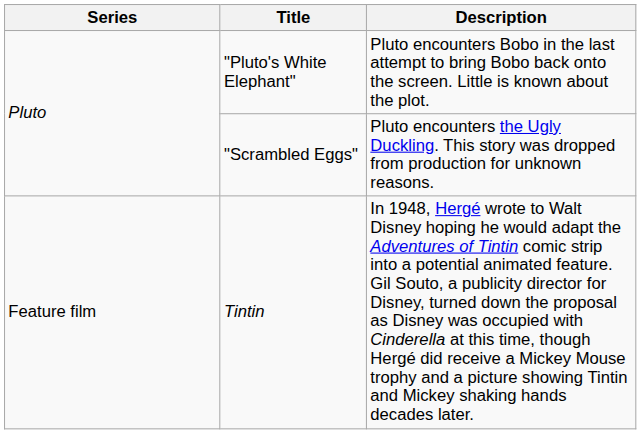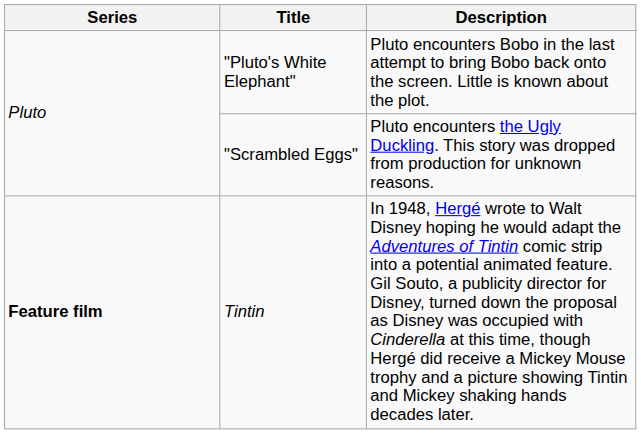(52, 312) normal -> (56, 312) bold
